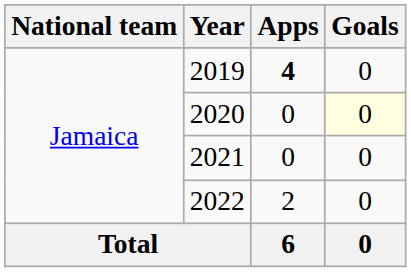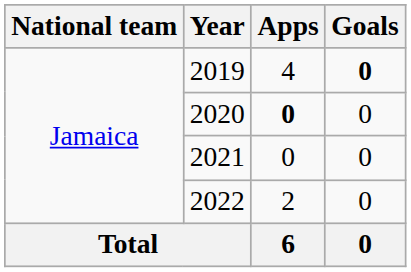(288, 69) bold -> (288, 69) normal
(365, 69) normal -> (365, 69) bold
(288, 113) normal -> (288, 113) bold
(365, 113) lightyellow background -> (365, 113) no background
